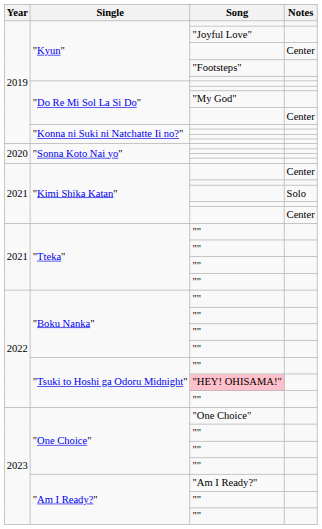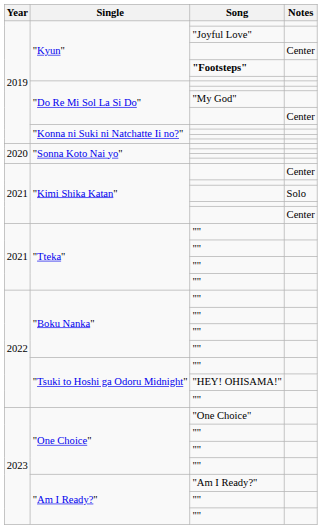(217, 67) normal -> (220, 67) bold
(237, 382) pink background -> (237, 382) no background
